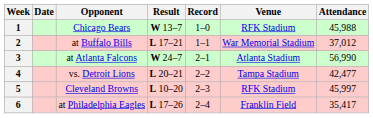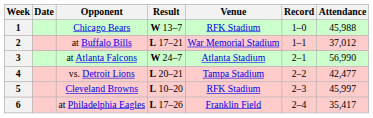columns swapped: (203, 12) <-> (268, 12)
